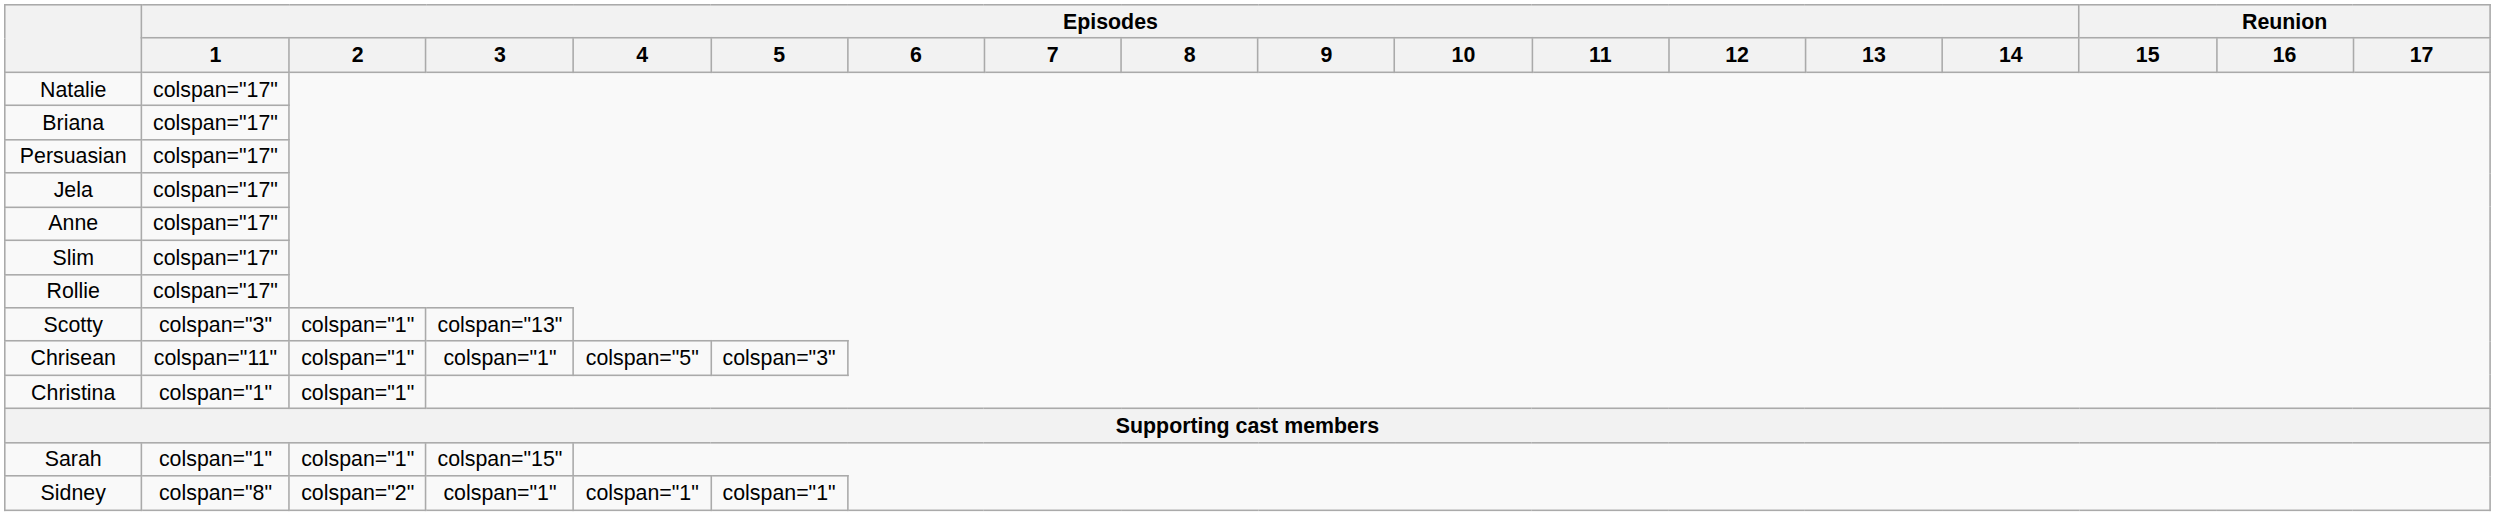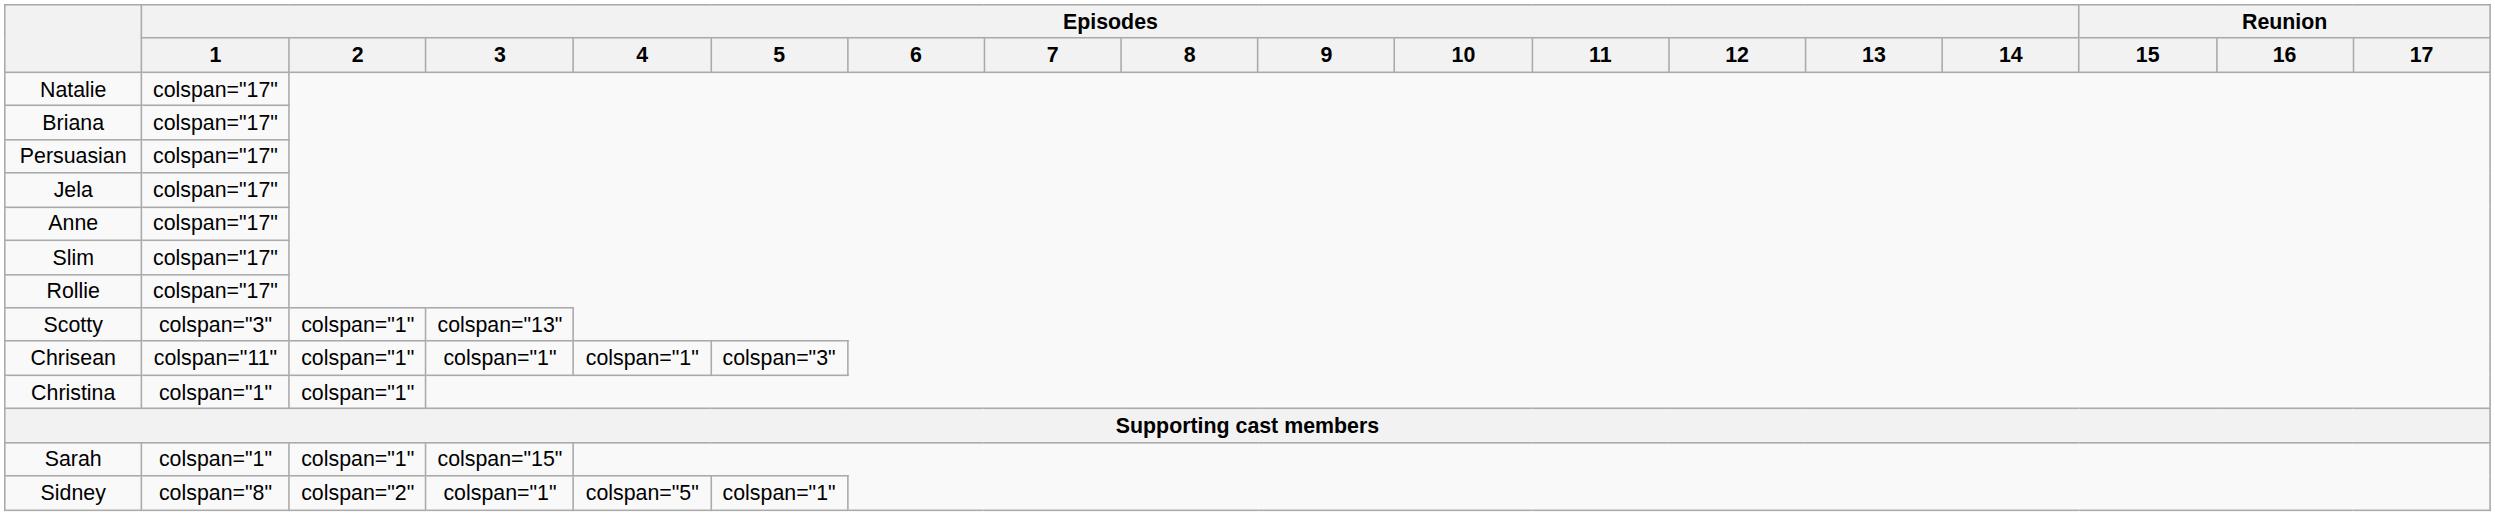(642, 358) colspan="5" -> (642, 358) colspan="1"
(642, 492) colspan="1" -> (642, 492) colspan="5"
